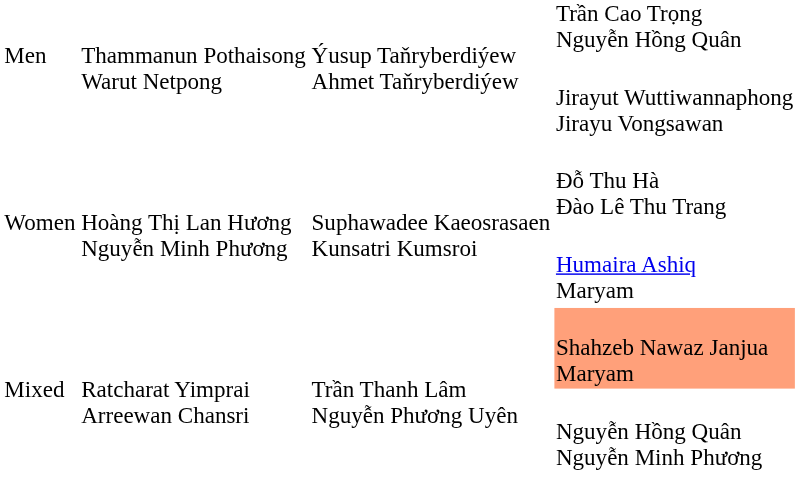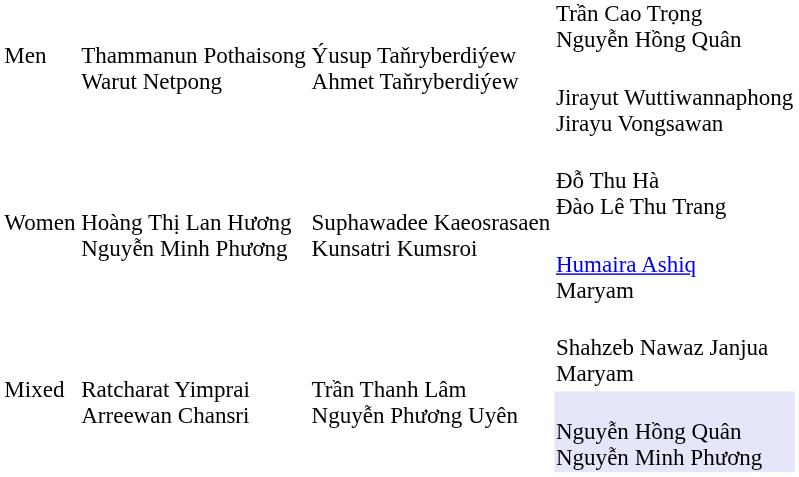(662, 361) lightsalmon background -> (662, 361) no background
(659, 444) no background -> (659, 444) lavender background
